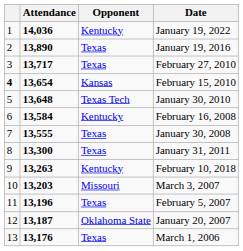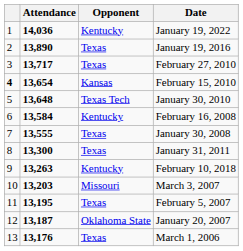(38, 202) 13,196 -> (38, 202) 13,195
